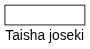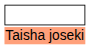(45, 35) no background -> (45, 35) lightsalmon background
